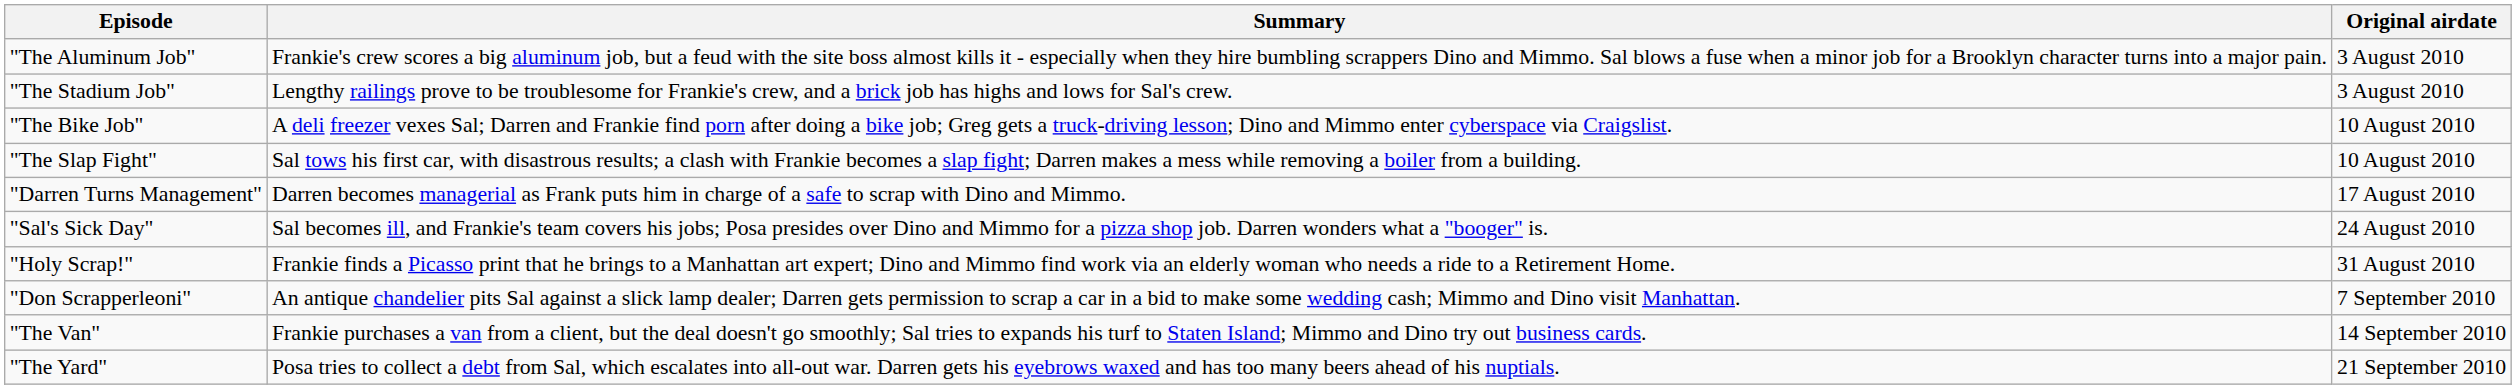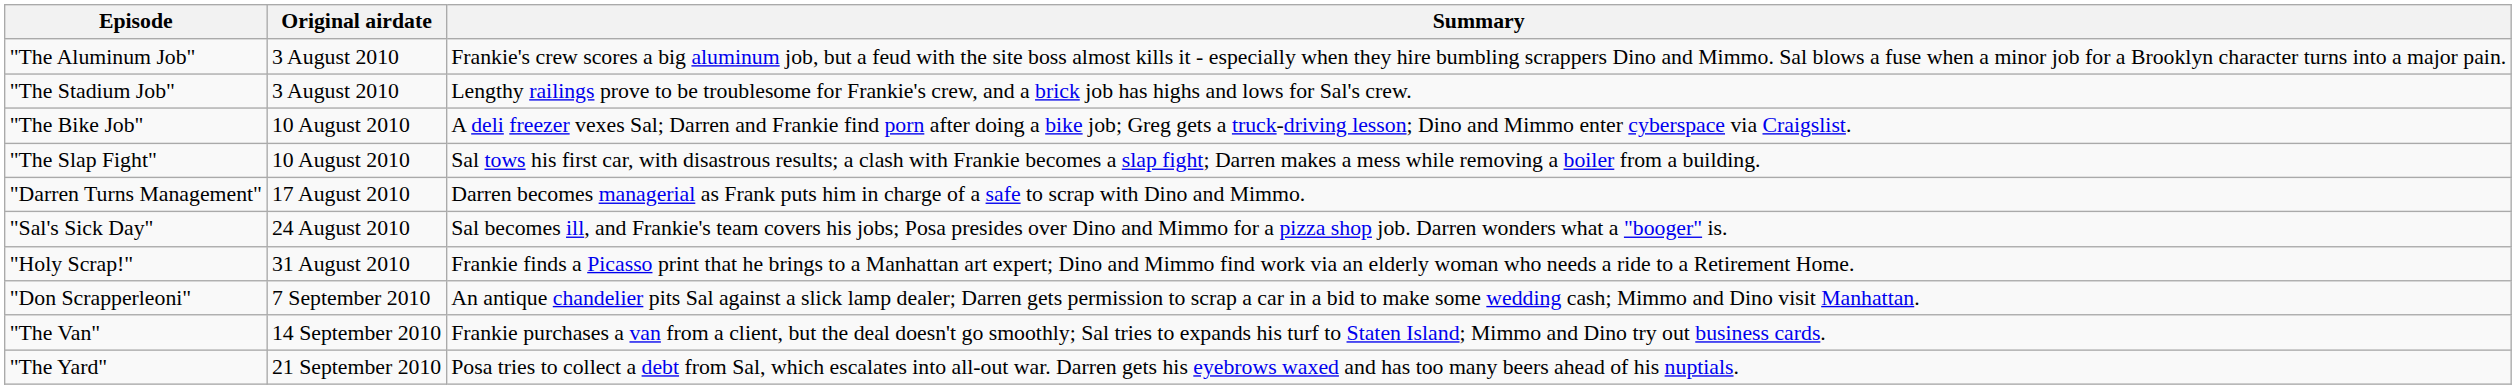columns swapped: (2422, 21) <-> (1299, 21)
